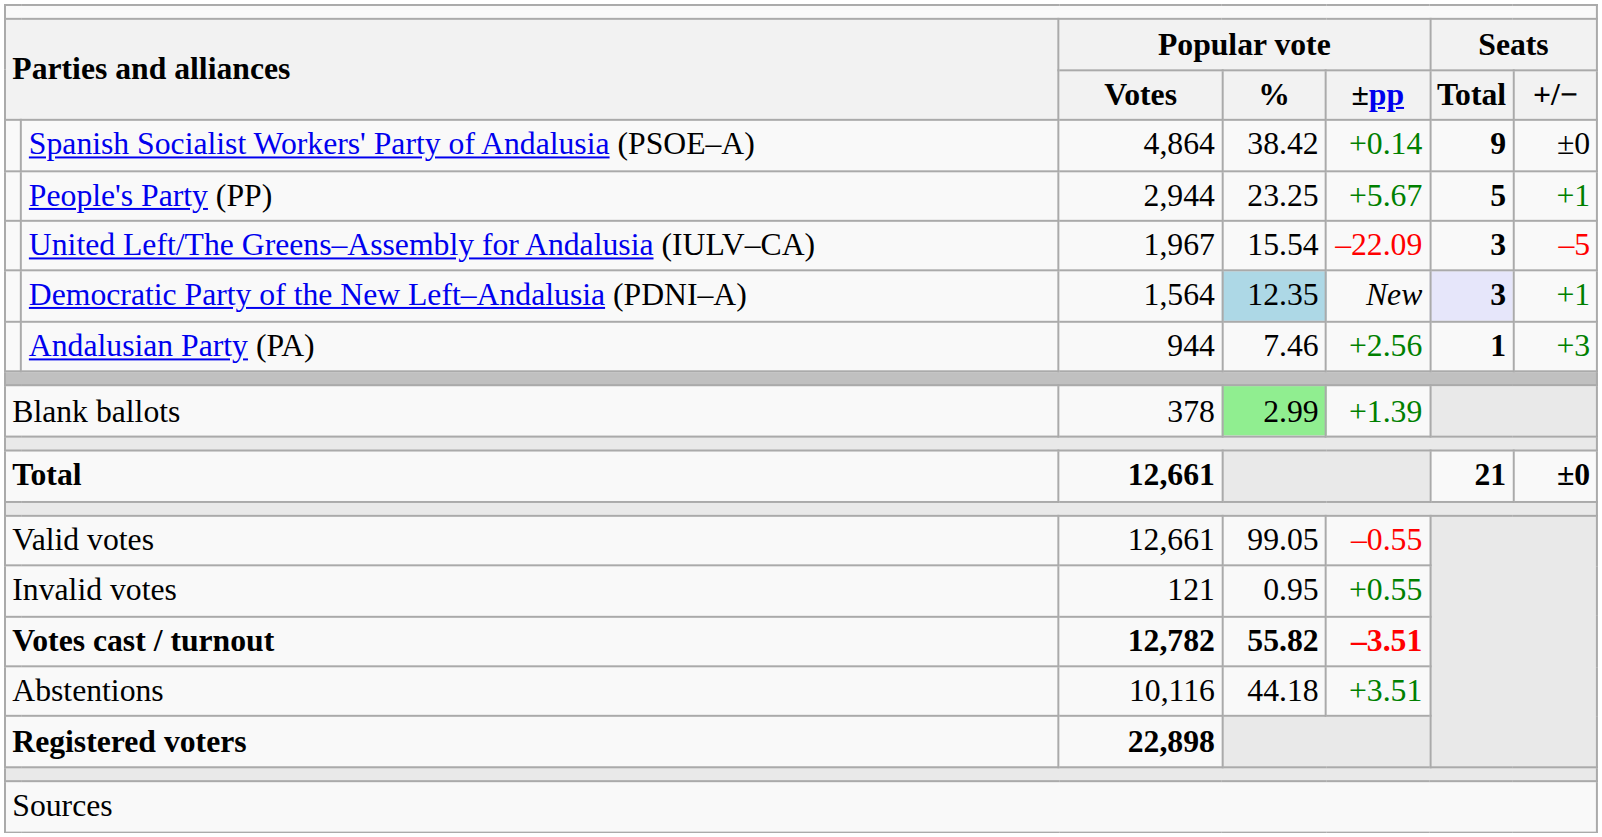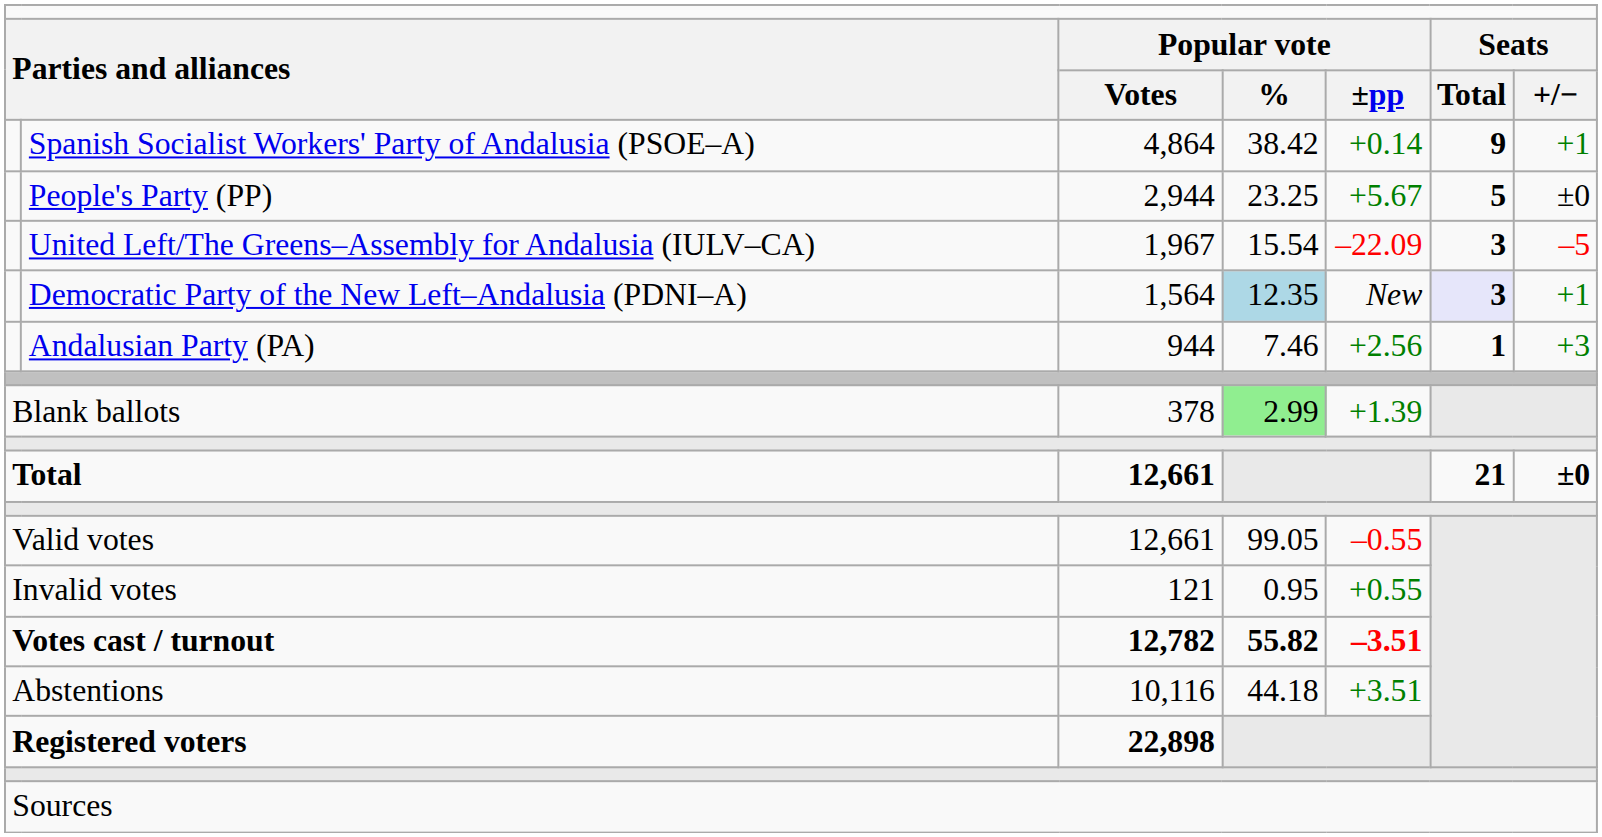(1573, 144) ±0 -> (1573, 144) +1
(1573, 194) +1 -> (1573, 194) ±0
